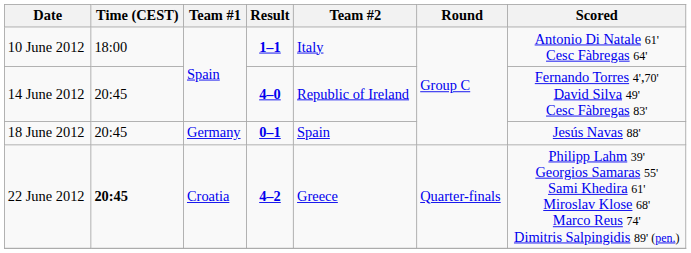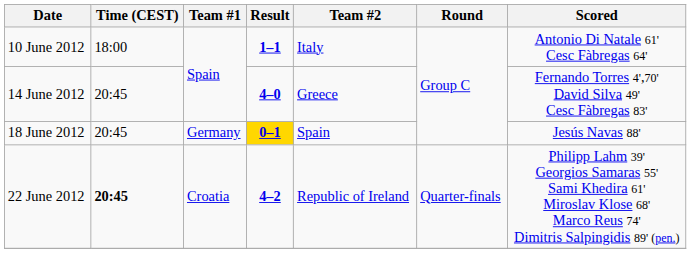(353, 93) Republic of Ireland -> (317, 93) Greece
(270, 133) no background -> (270, 133) gold background
(317, 196) Greece -> (353, 196) Republic of Ireland
